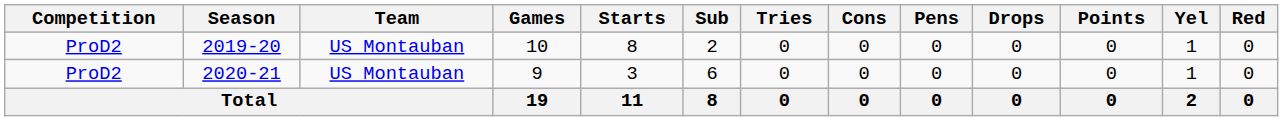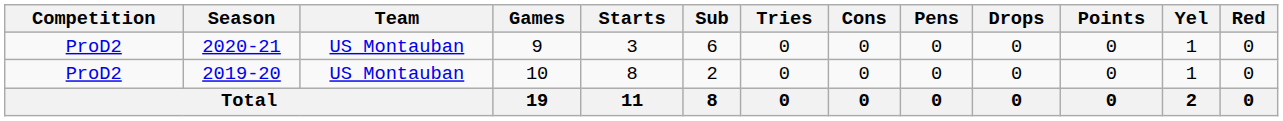rows swapped: (242, 46) <-> (242, 74)
